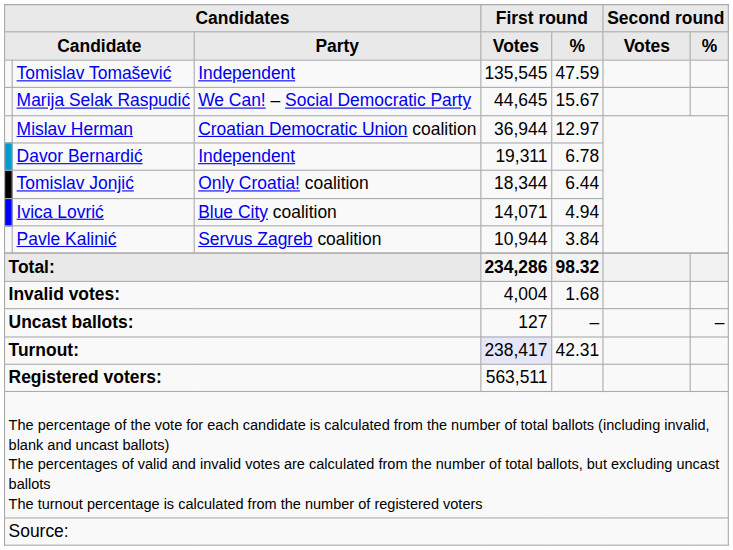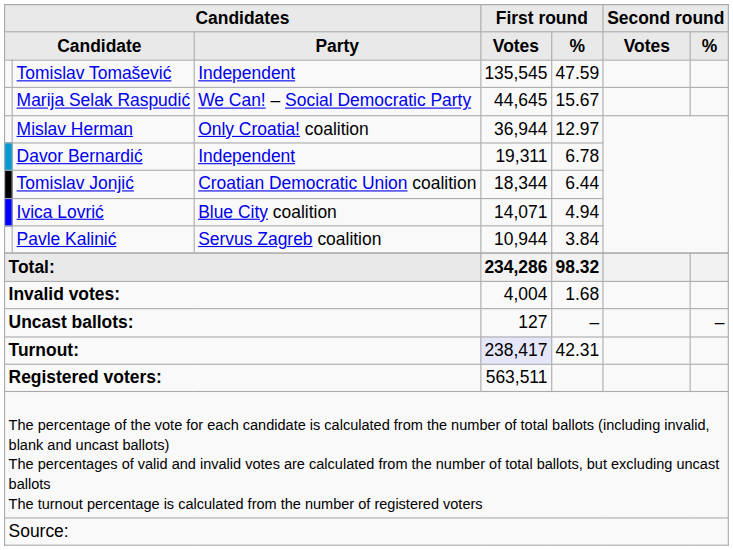(337, 128) Croatian Democratic Union coalition -> (283, 128) Only Croatia! coalition
(283, 184) Only Croatia! coalition -> (337, 184) Croatian Democratic Union coalition
